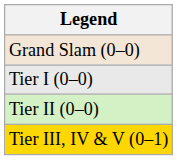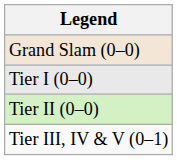(89, 139) gold background -> (89, 139) no background
